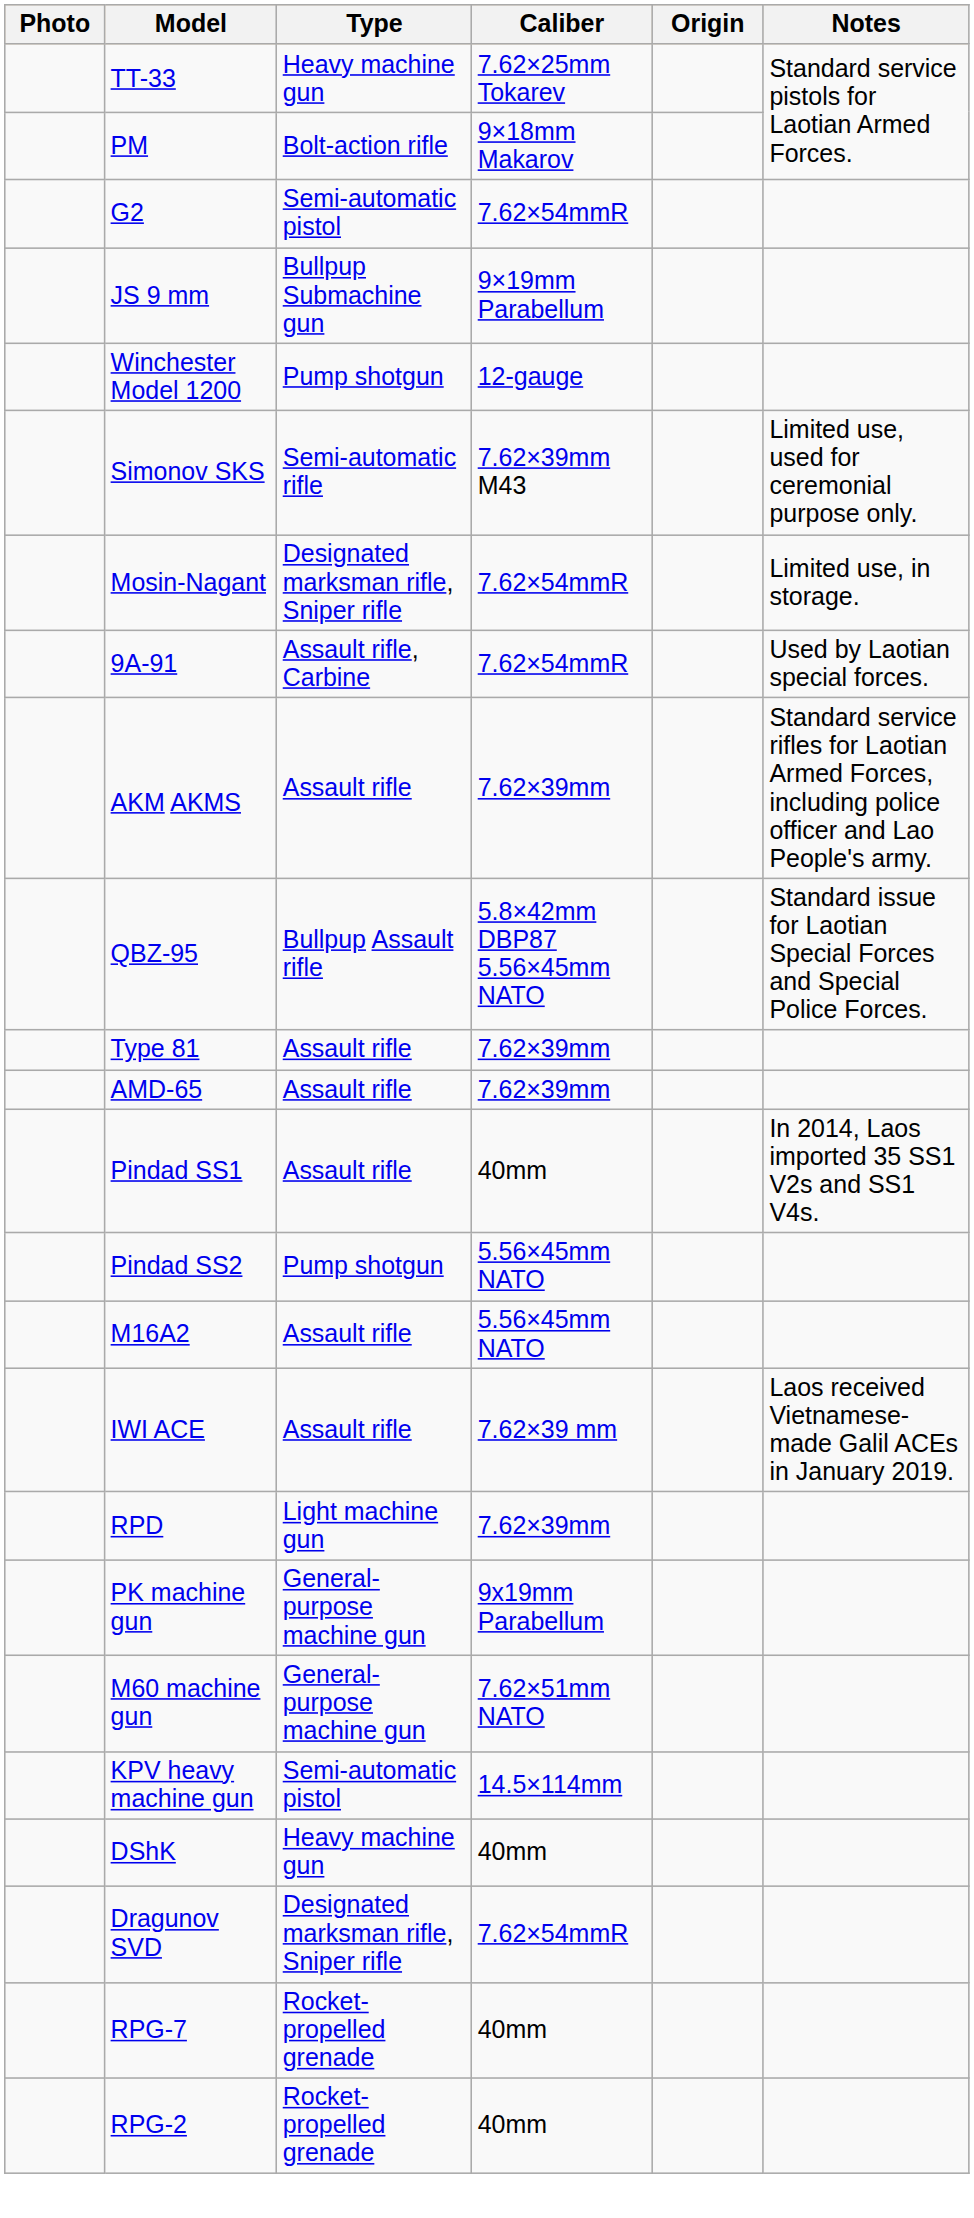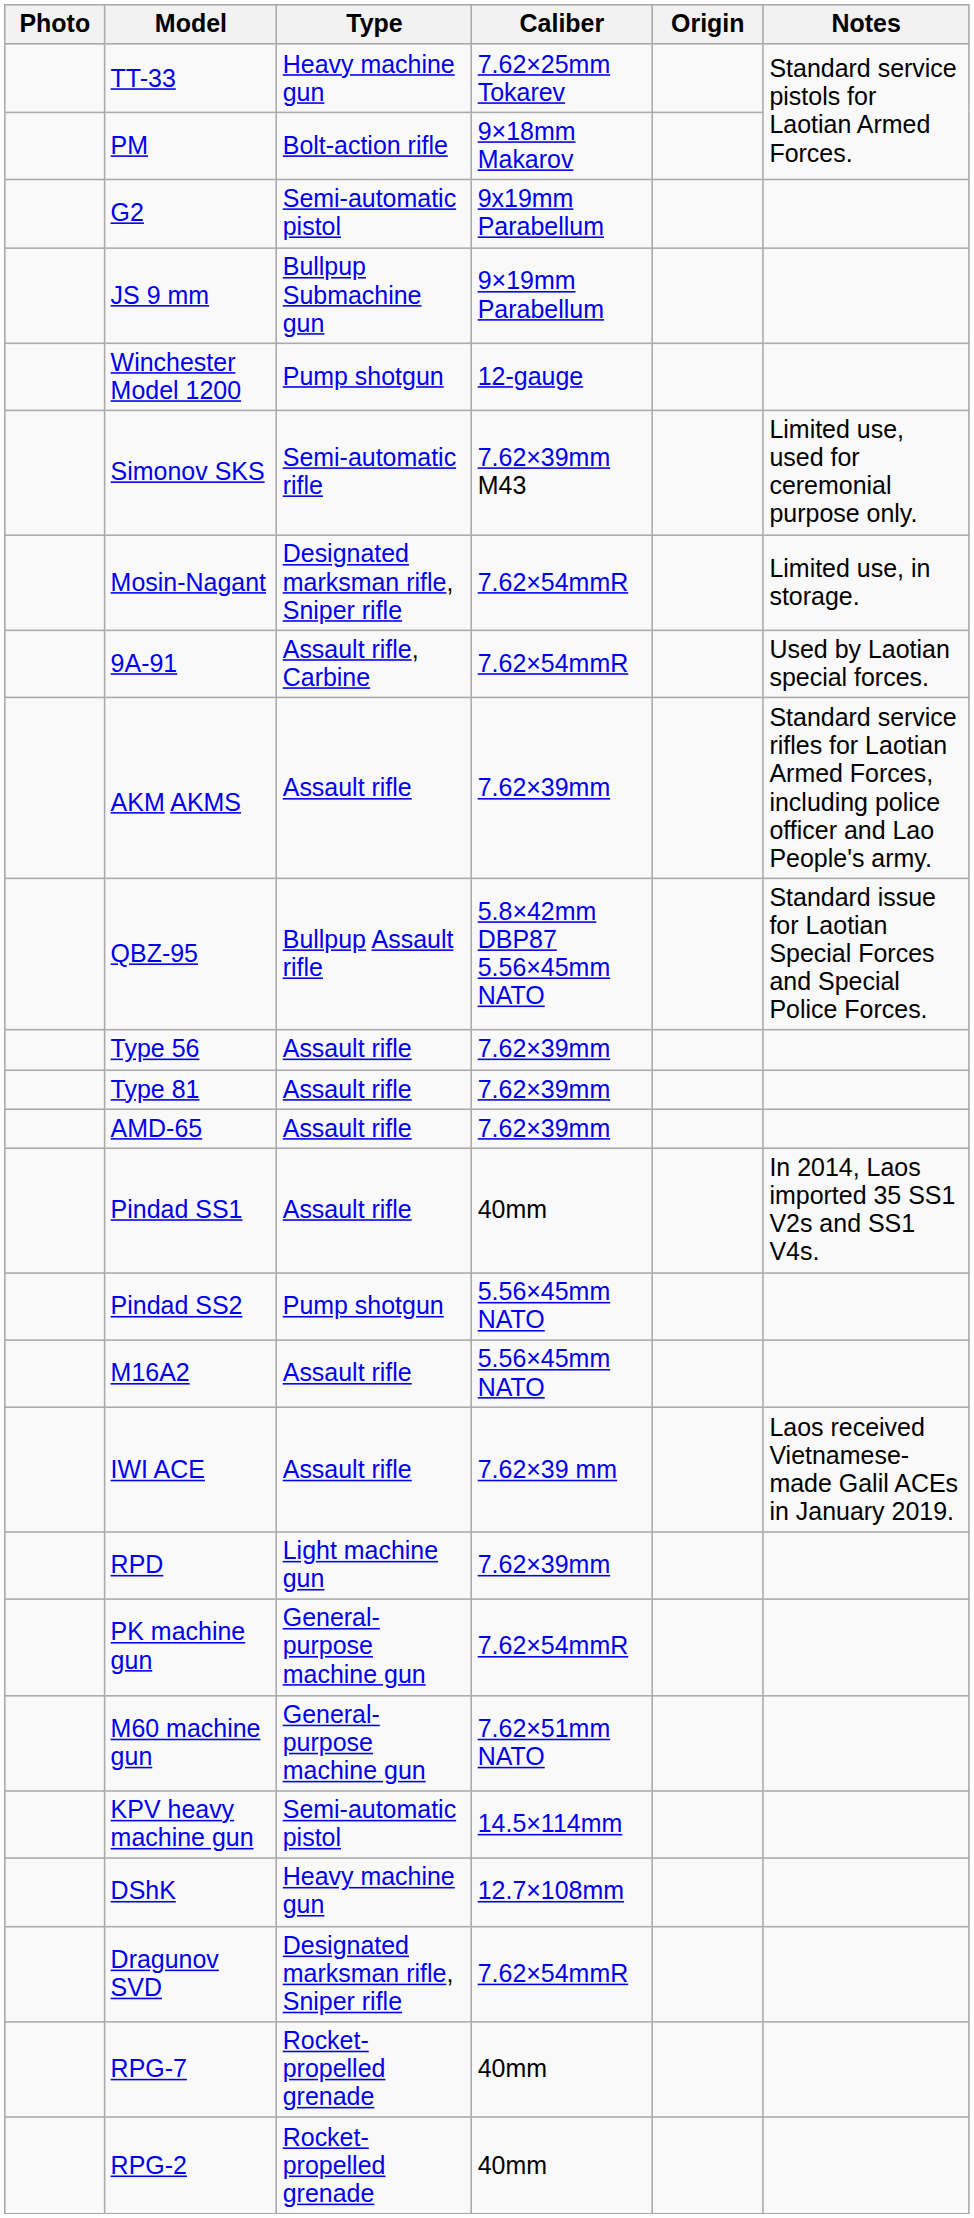(553, 213) 7.62×54mmR -> (541, 213) 9x19mm Parabellum
+ row: (155, 1049)
(541, 1607) 9x19mm Parabellum -> (553, 1646) 7.62×54mmR
(512, 1852) 40mm -> (551, 1892) 12.7×108mm
